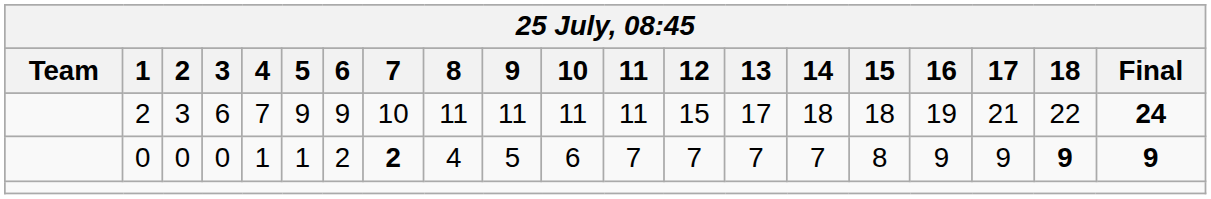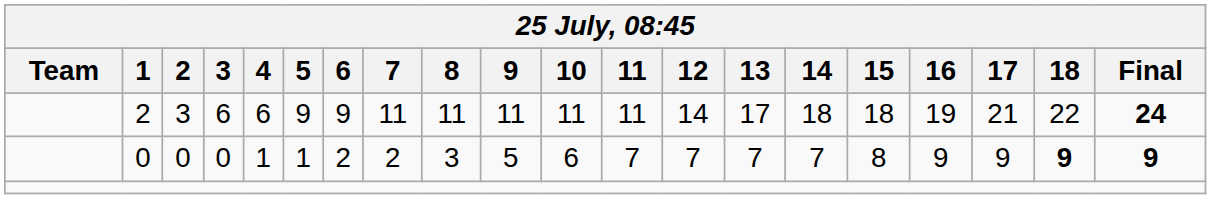(262, 114) 7 -> (263, 114) 6
(393, 114) 10 -> (393, 114) 11
(694, 114) 15 -> (693, 114) 14
(393, 158) bold -> (393, 158) normal
(454, 158) 4 -> (452, 158) 3
